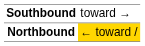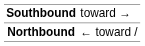(109, 32) gold background -> (109, 32) no background
